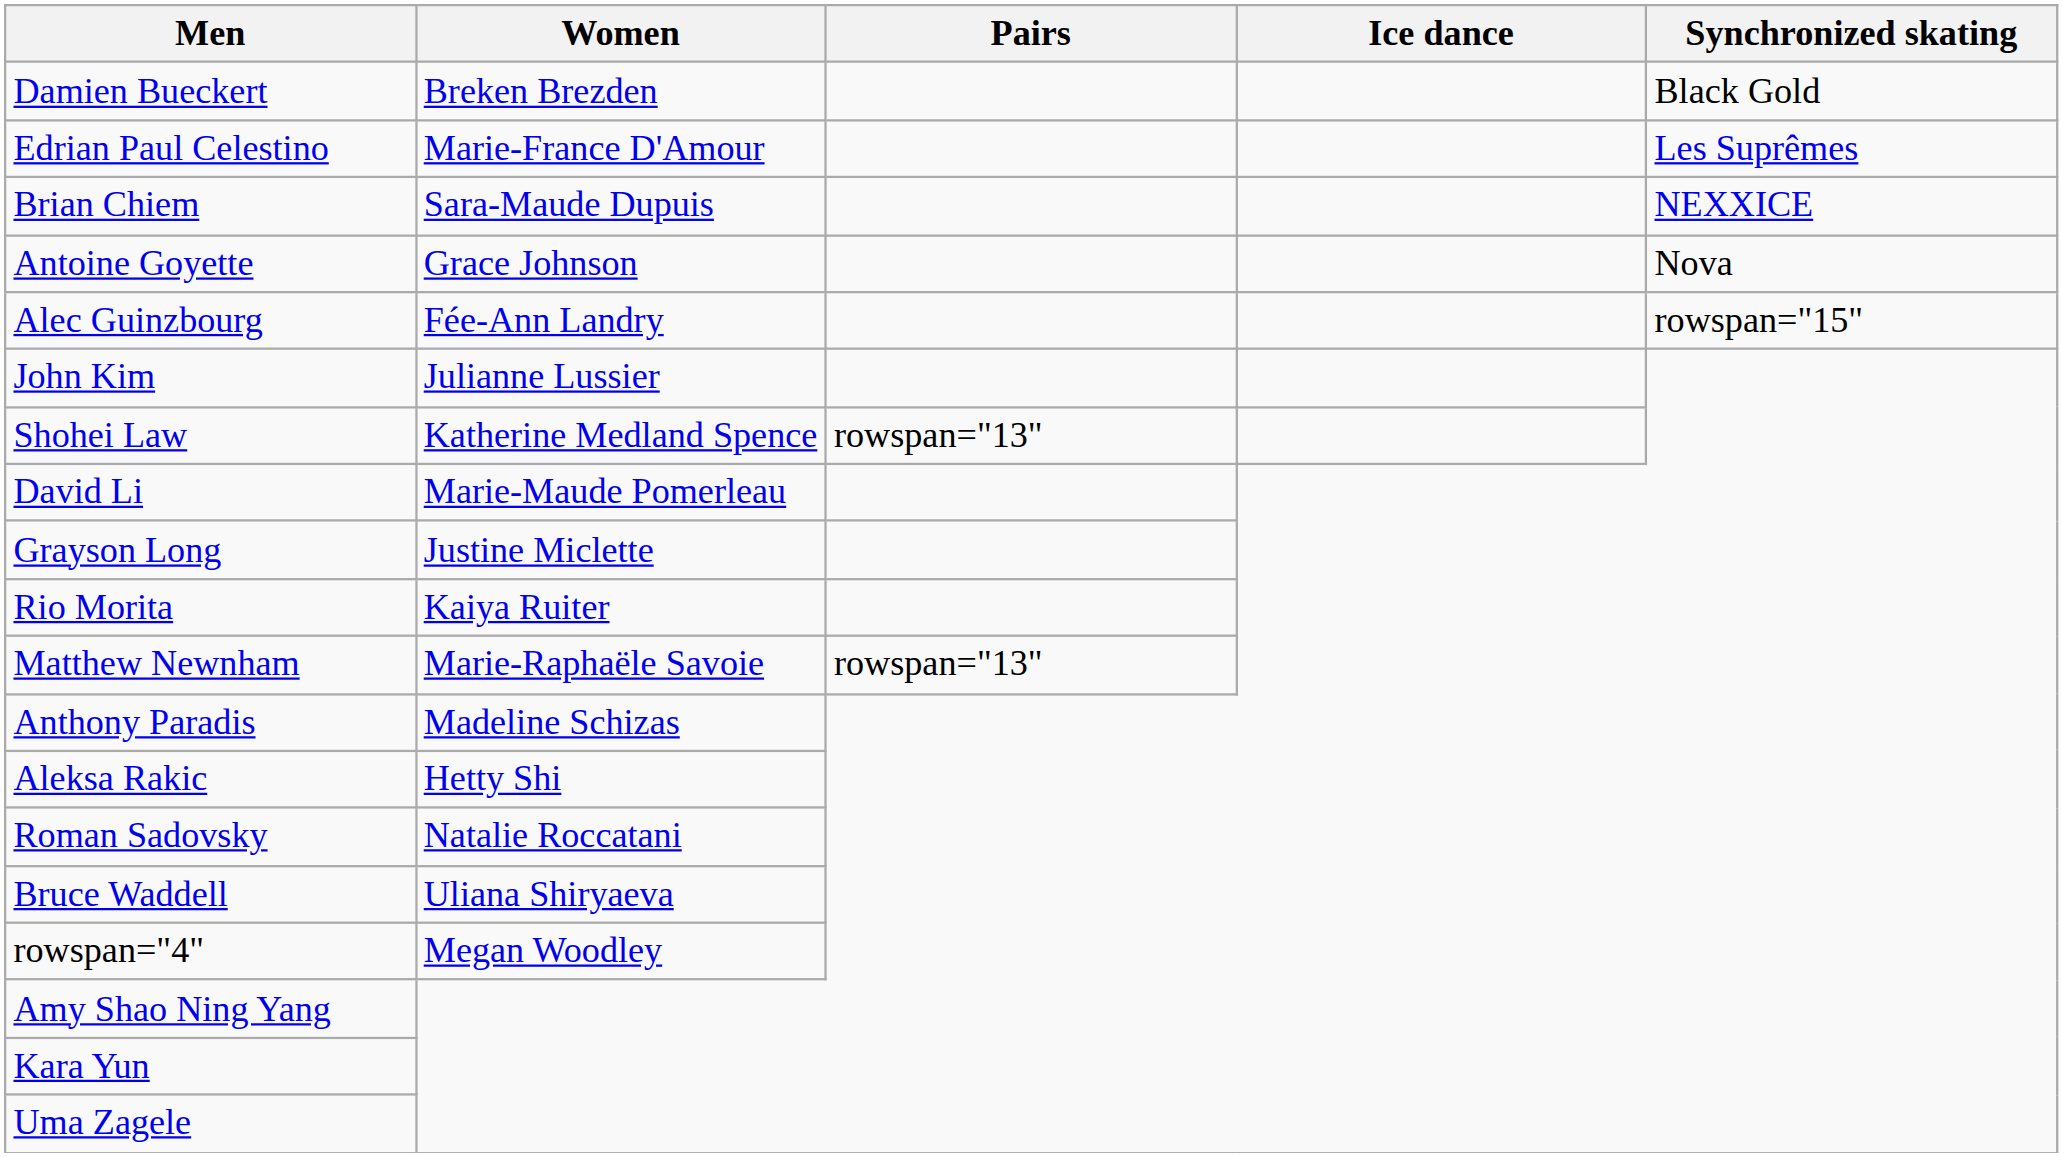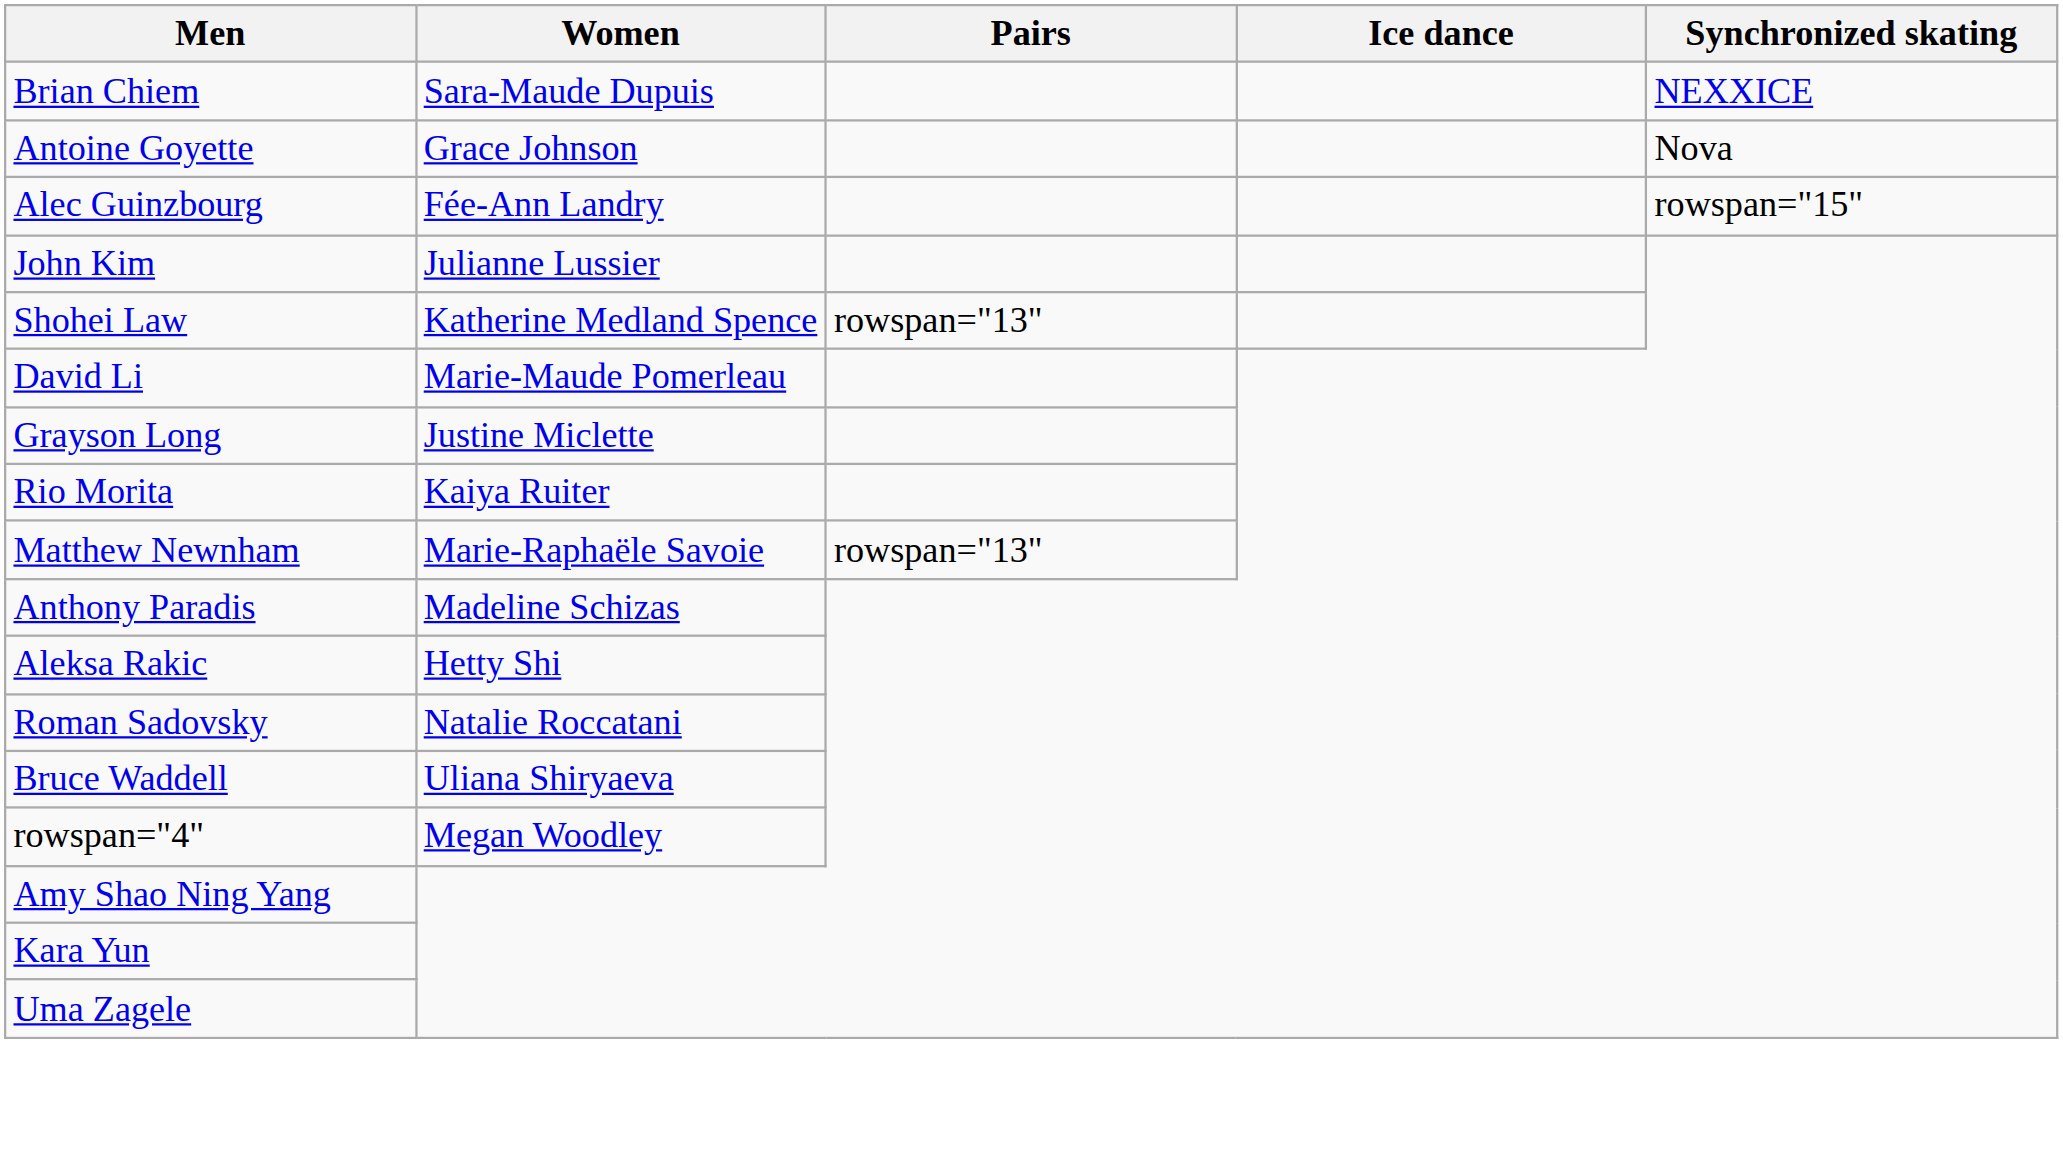- row: (140, 90)
- row: (171, 147)
